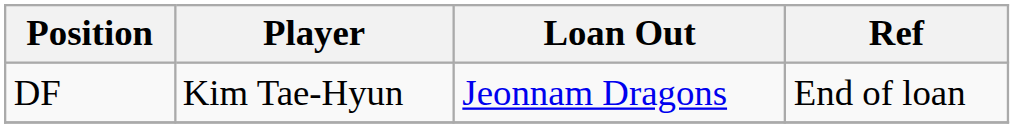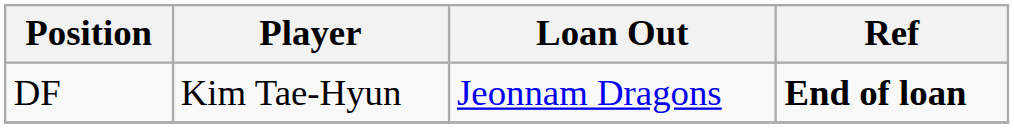(880, 92) normal -> (876, 92) bold
